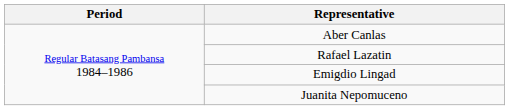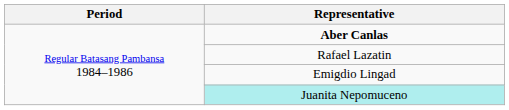(354, 34) normal -> (354, 34) bold
(354, 94) no background -> (354, 94) paleturquoise background
